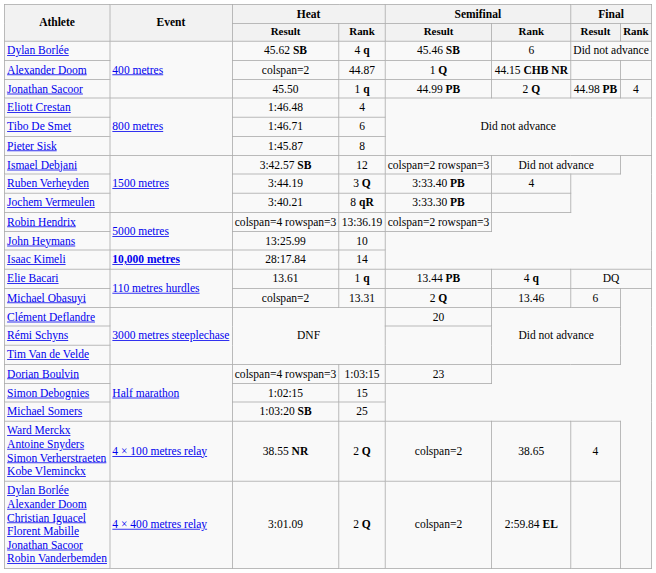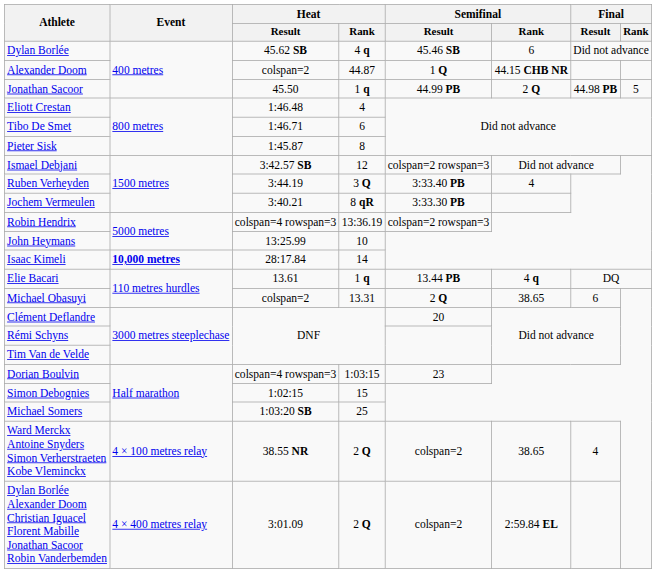(636, 89) 4 -> (636, 89) 5
(531, 298) 13.46 -> (531, 298) 38.65
